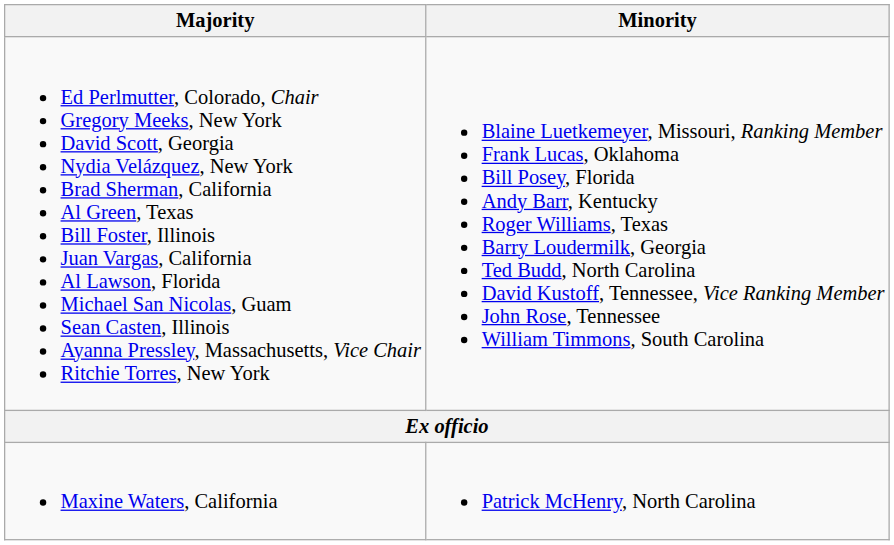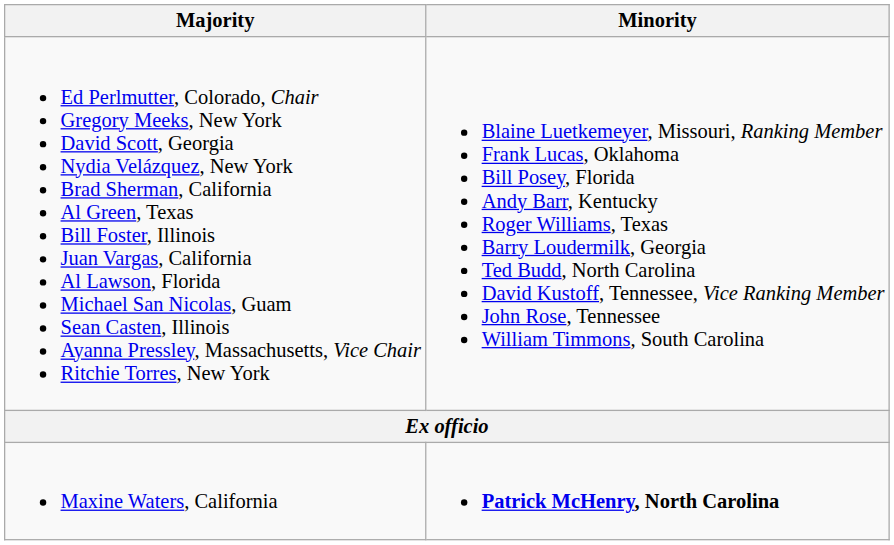(658, 502) normal -> (658, 502) bold
